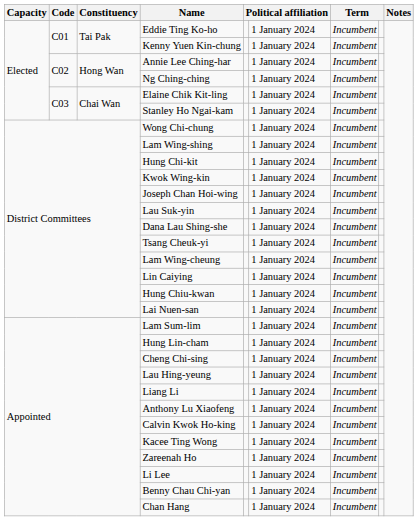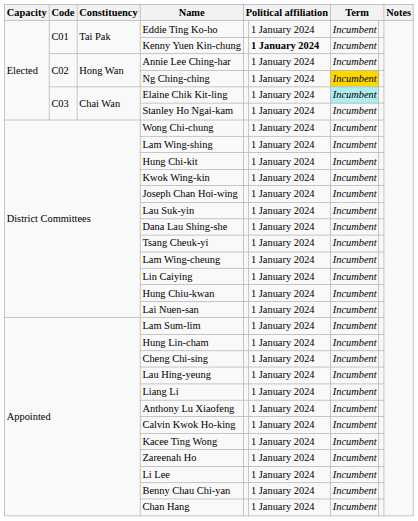(283, 45) normal -> (285, 45) bold
(355, 78) no background -> (355, 78) gold background
(355, 95) no background -> (355, 95) paleturquoise background
